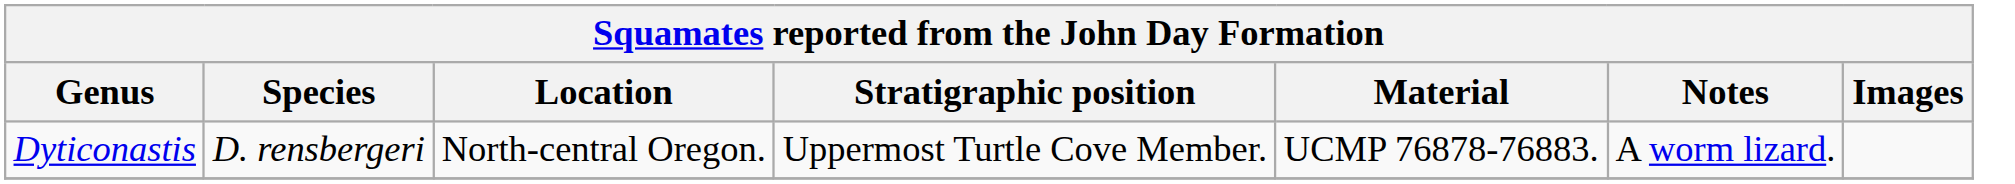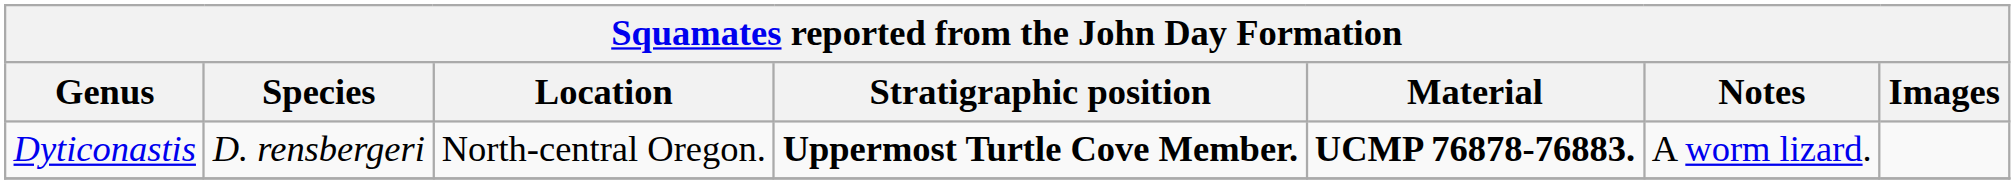(1025, 149) normal -> (1040, 149) bold
(1441, 149) normal -> (1475, 149) bold
